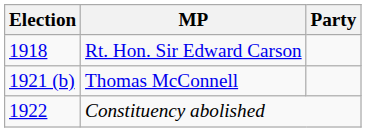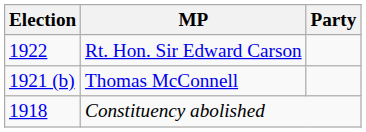(28, 50) 1918 -> (28, 50) 1922
(28, 111) 1922 -> (28, 111) 1918
